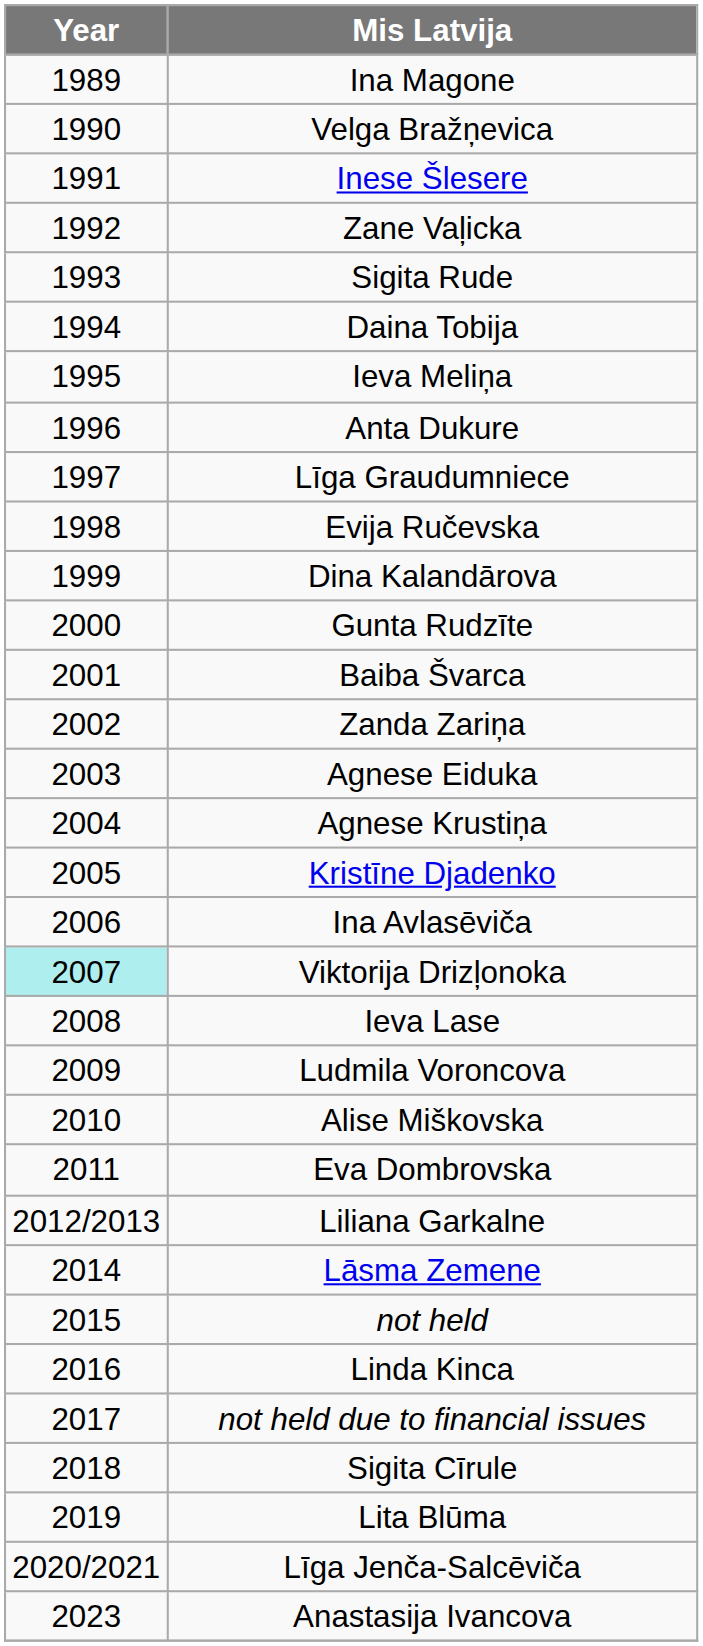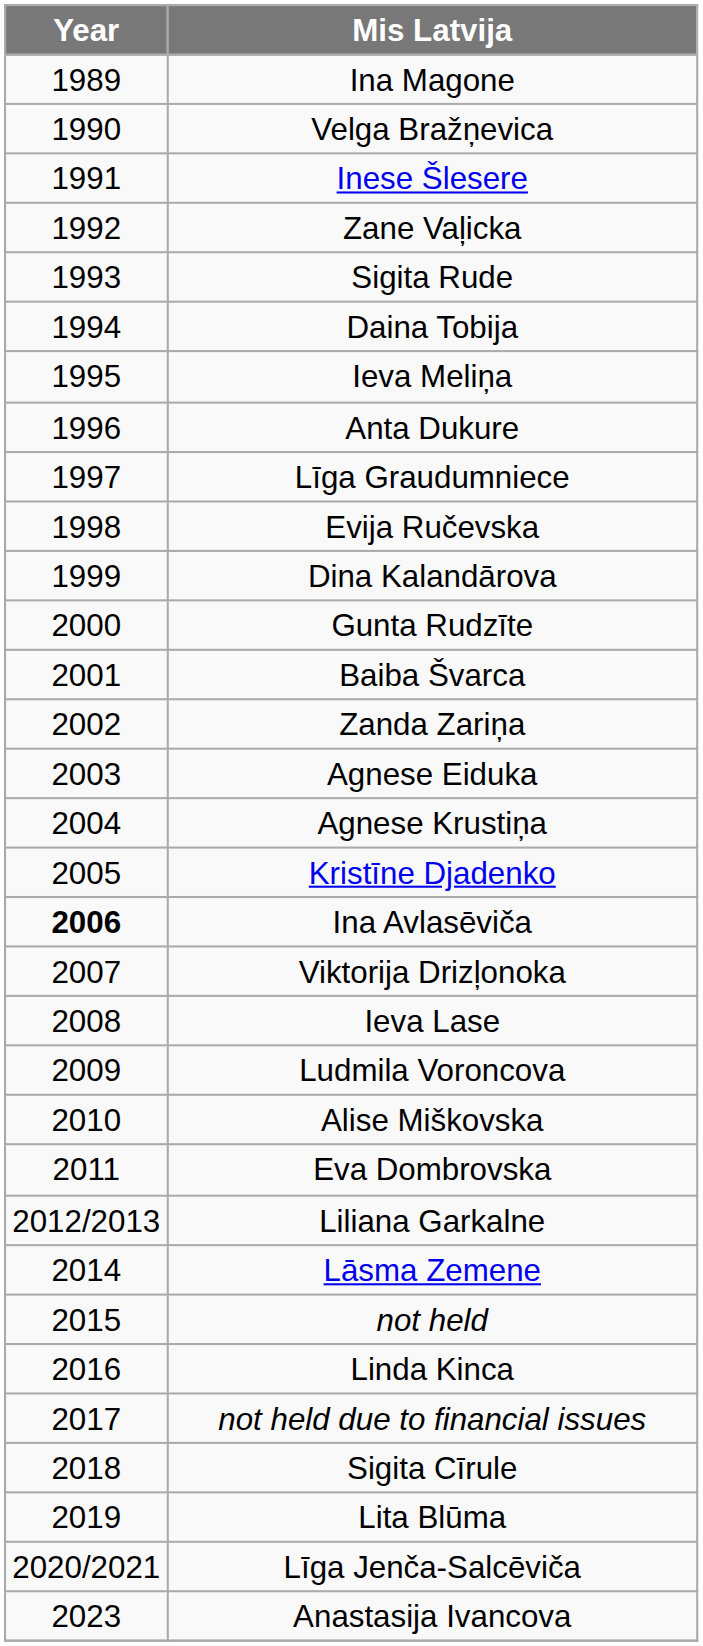(86, 922) normal -> (86, 922) bold
(86, 972) paleturquoise background -> (86, 972) no background
